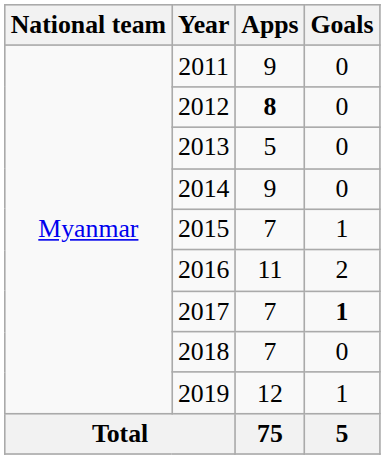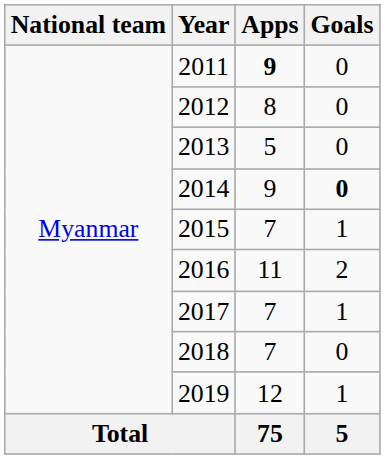(270, 65) normal -> (270, 65) bold
(270, 106) bold -> (270, 106) normal
(342, 188) normal -> (342, 188) bold
(342, 310) bold -> (342, 310) normal
